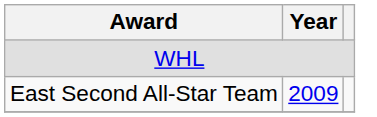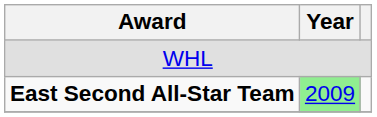(144, 93) normal -> (152, 93) bold
(313, 93) no background -> (330, 93) lightgreen background
